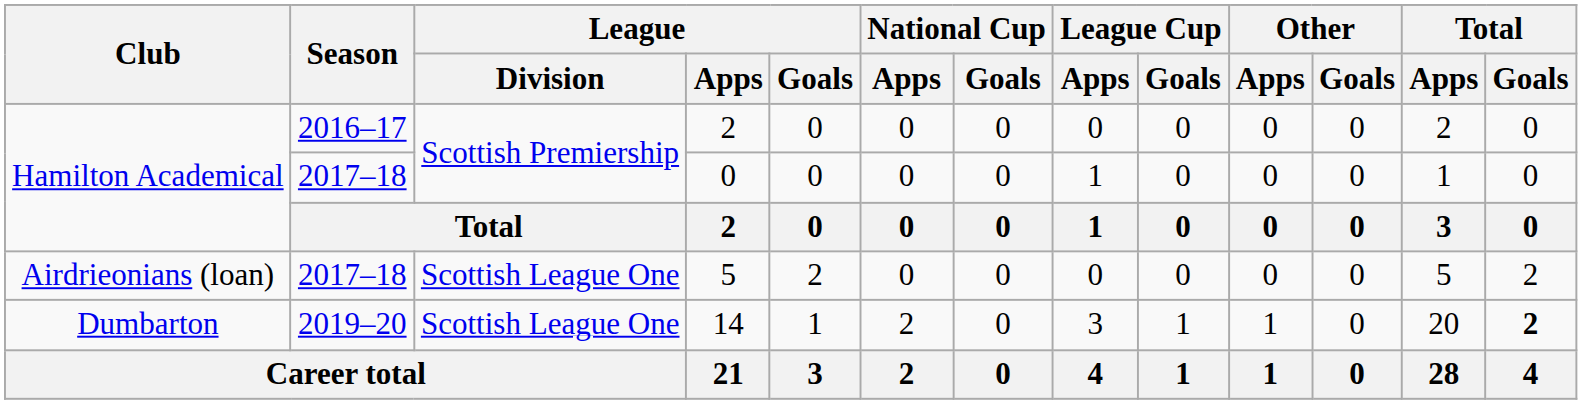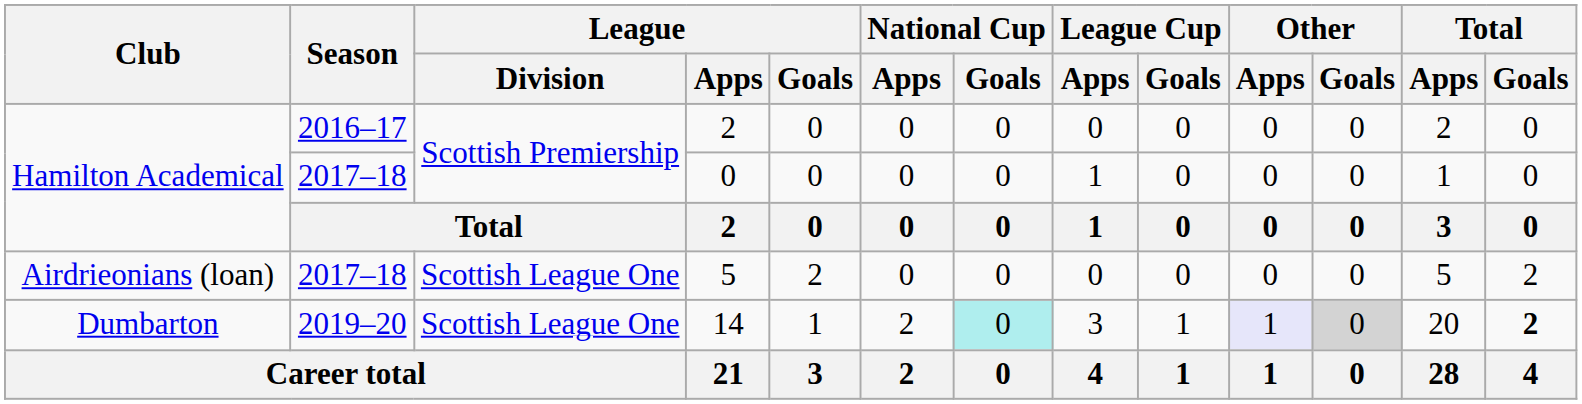(1003, 324) no background -> (1003, 324) paleturquoise background
(1270, 324) no background -> (1270, 324) lavender background
(1357, 324) no background -> (1357, 324) lightgrey background
